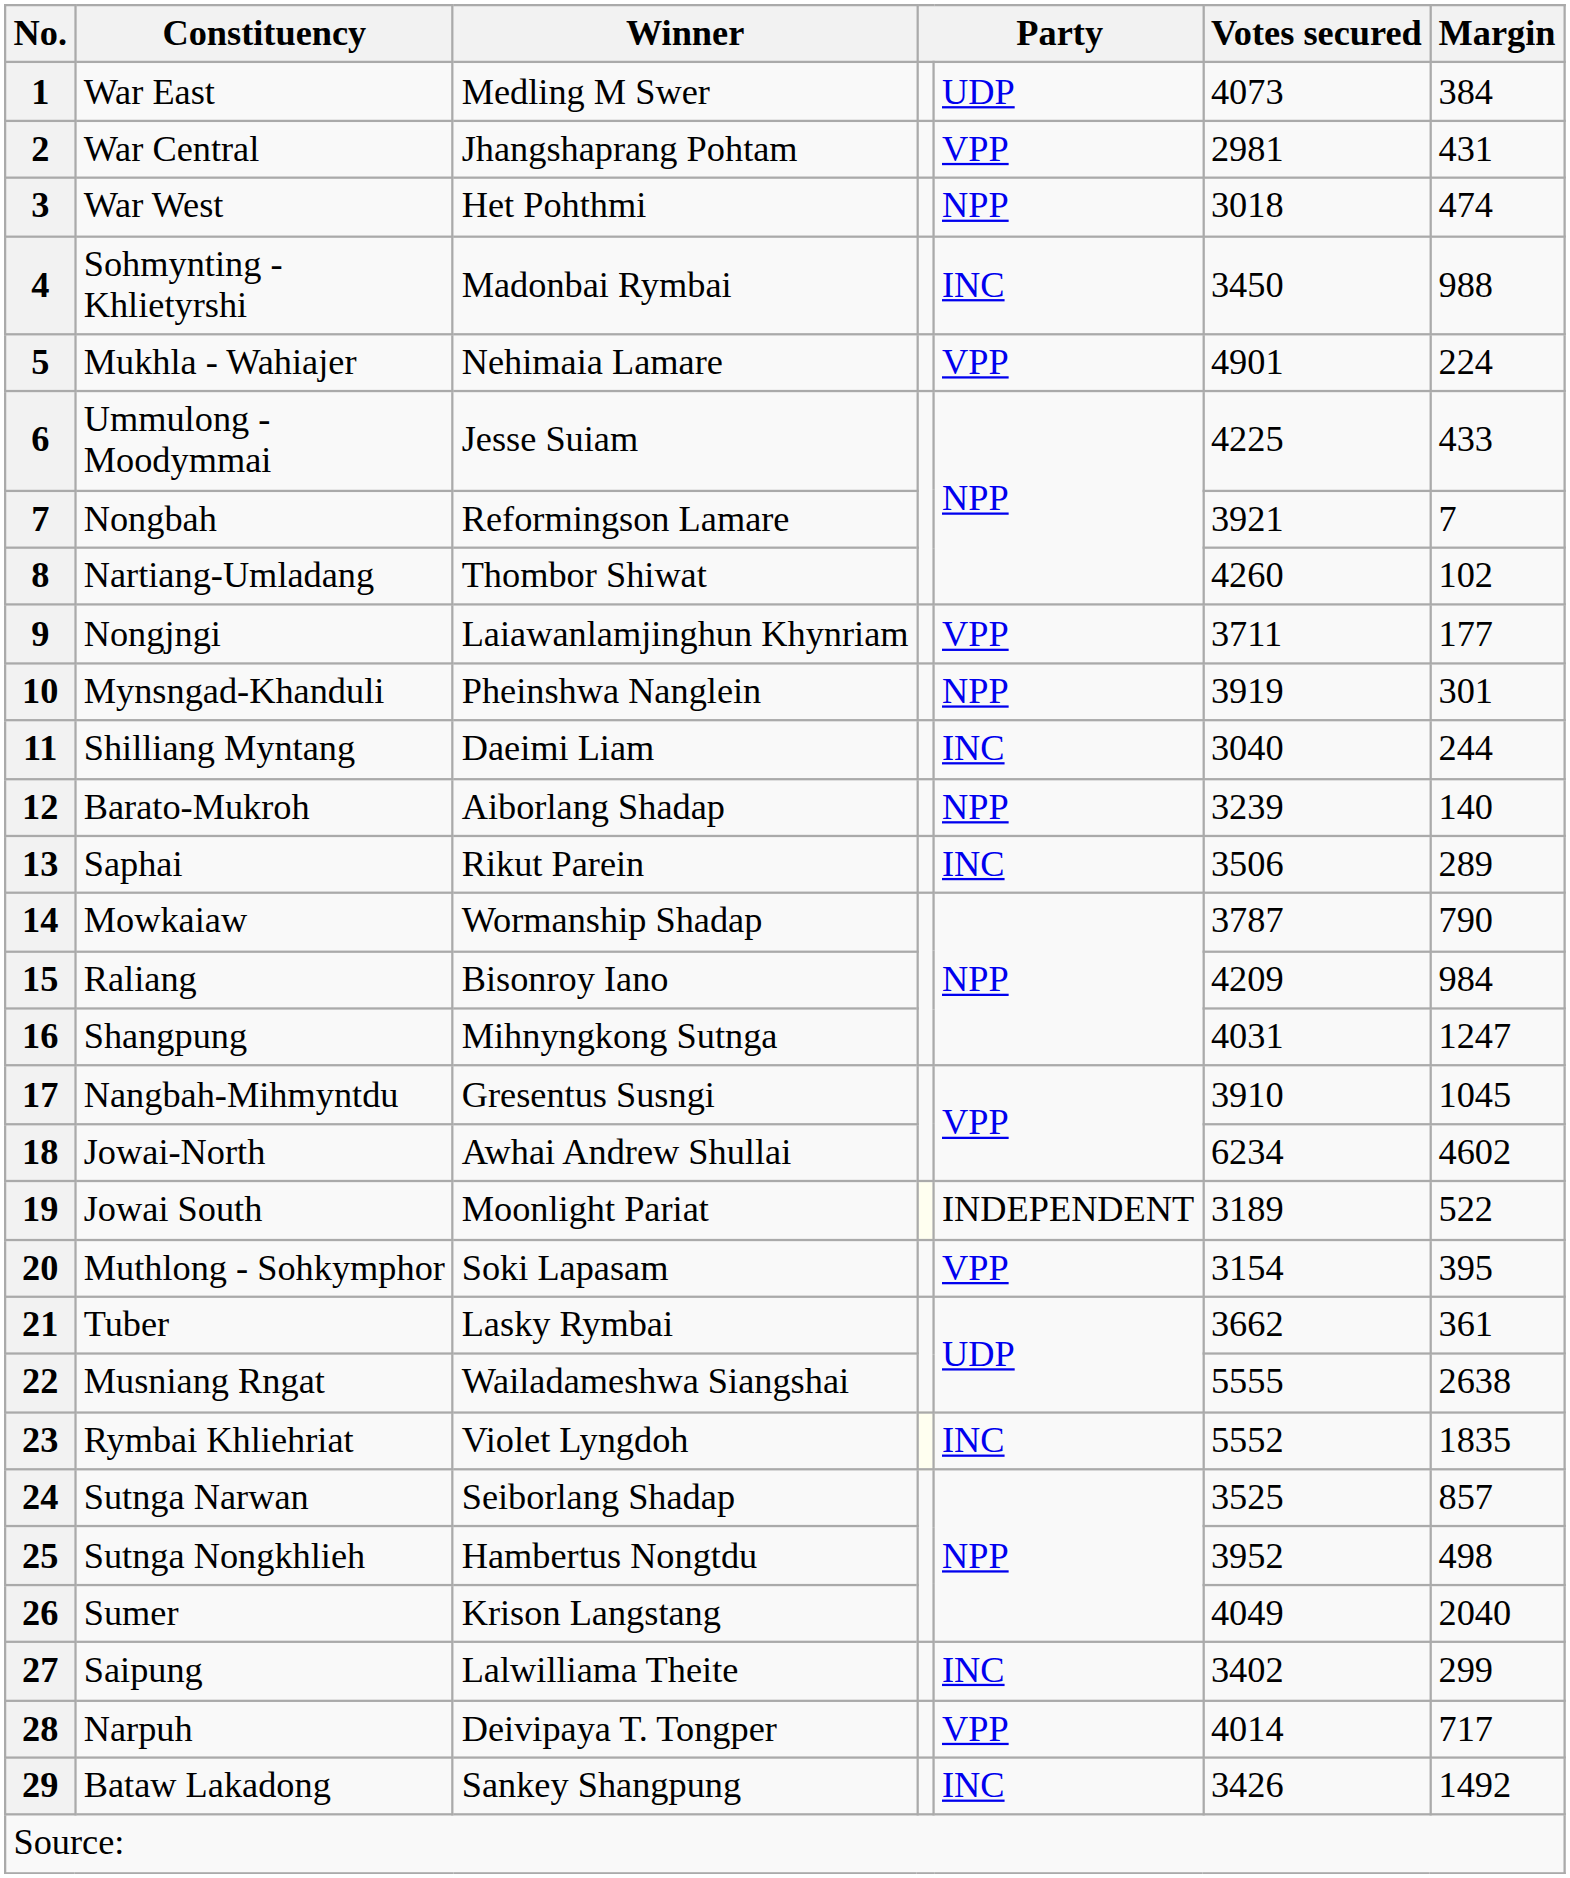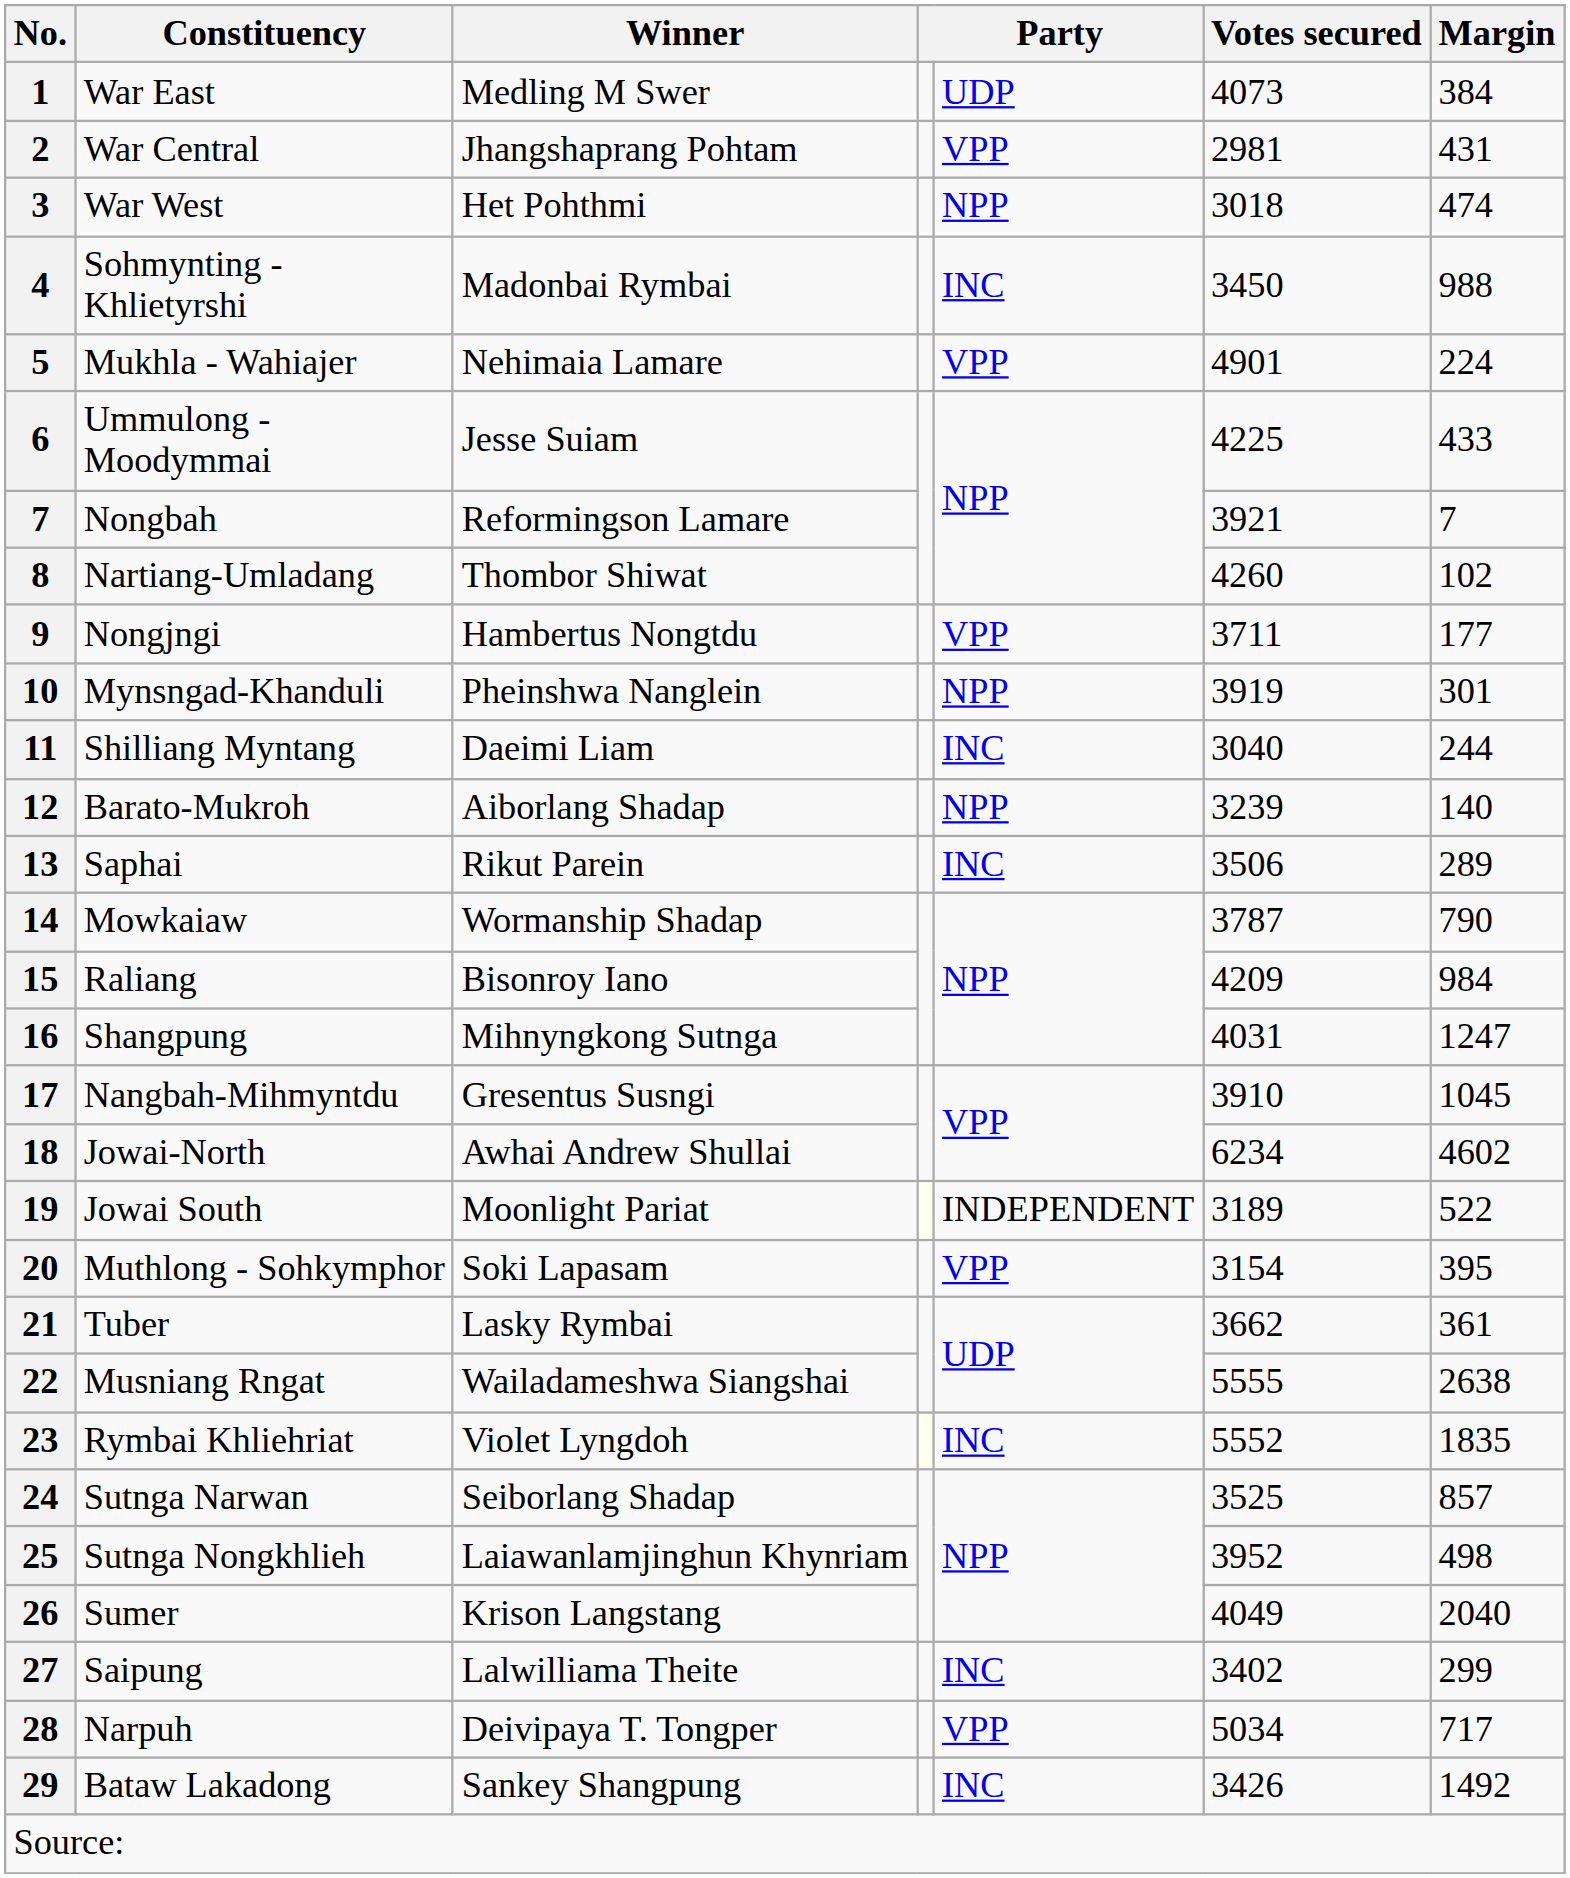(685, 633) Laiawanlamjinghun Khynriam -> (609, 633) Hambertus Nongtdu
(609, 1555) Hambertus Nongtdu -> (685, 1555) Laiawanlamjinghun Khynriam
(1247, 1727) 4014 -> (1247, 1727) 5034
